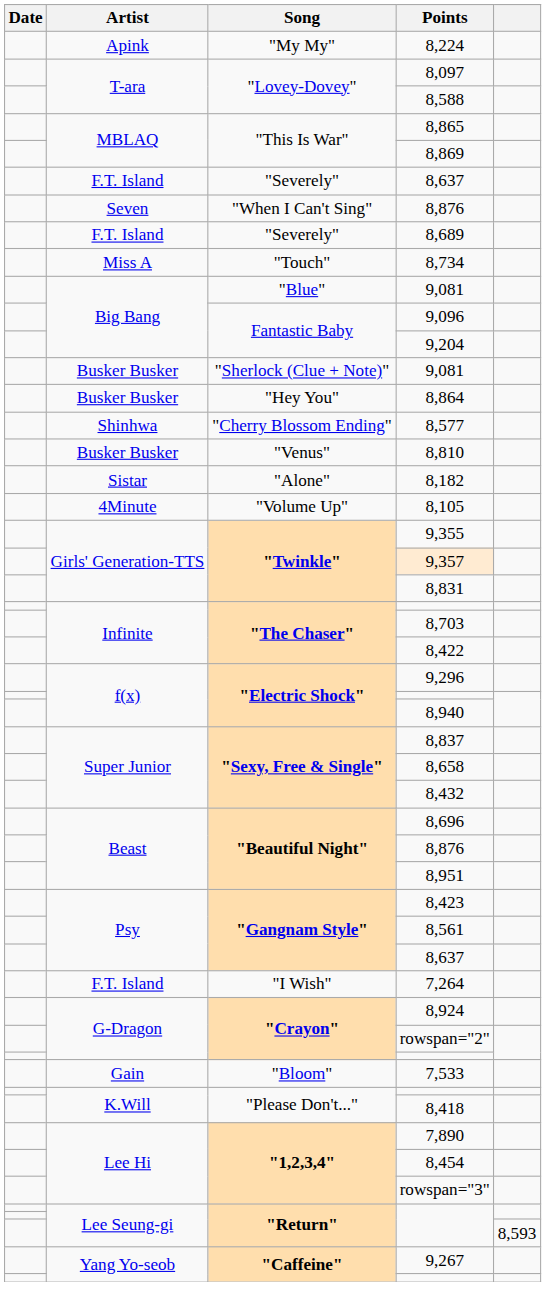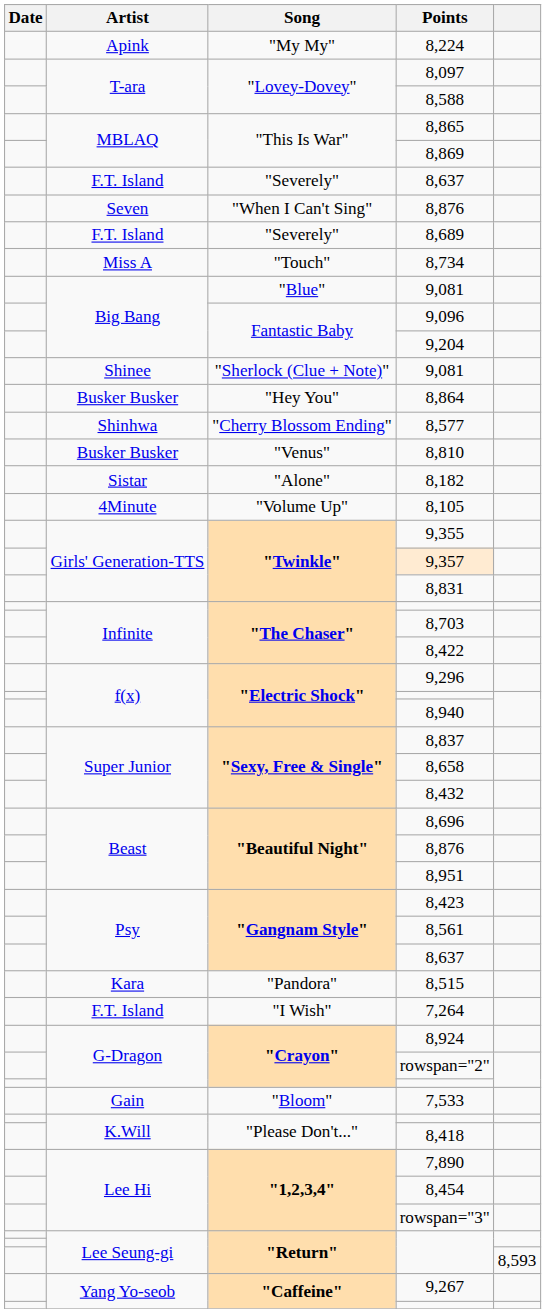(127, 371) Busker Busker -> (127, 371) Shinee
+ row: (302, 984)
